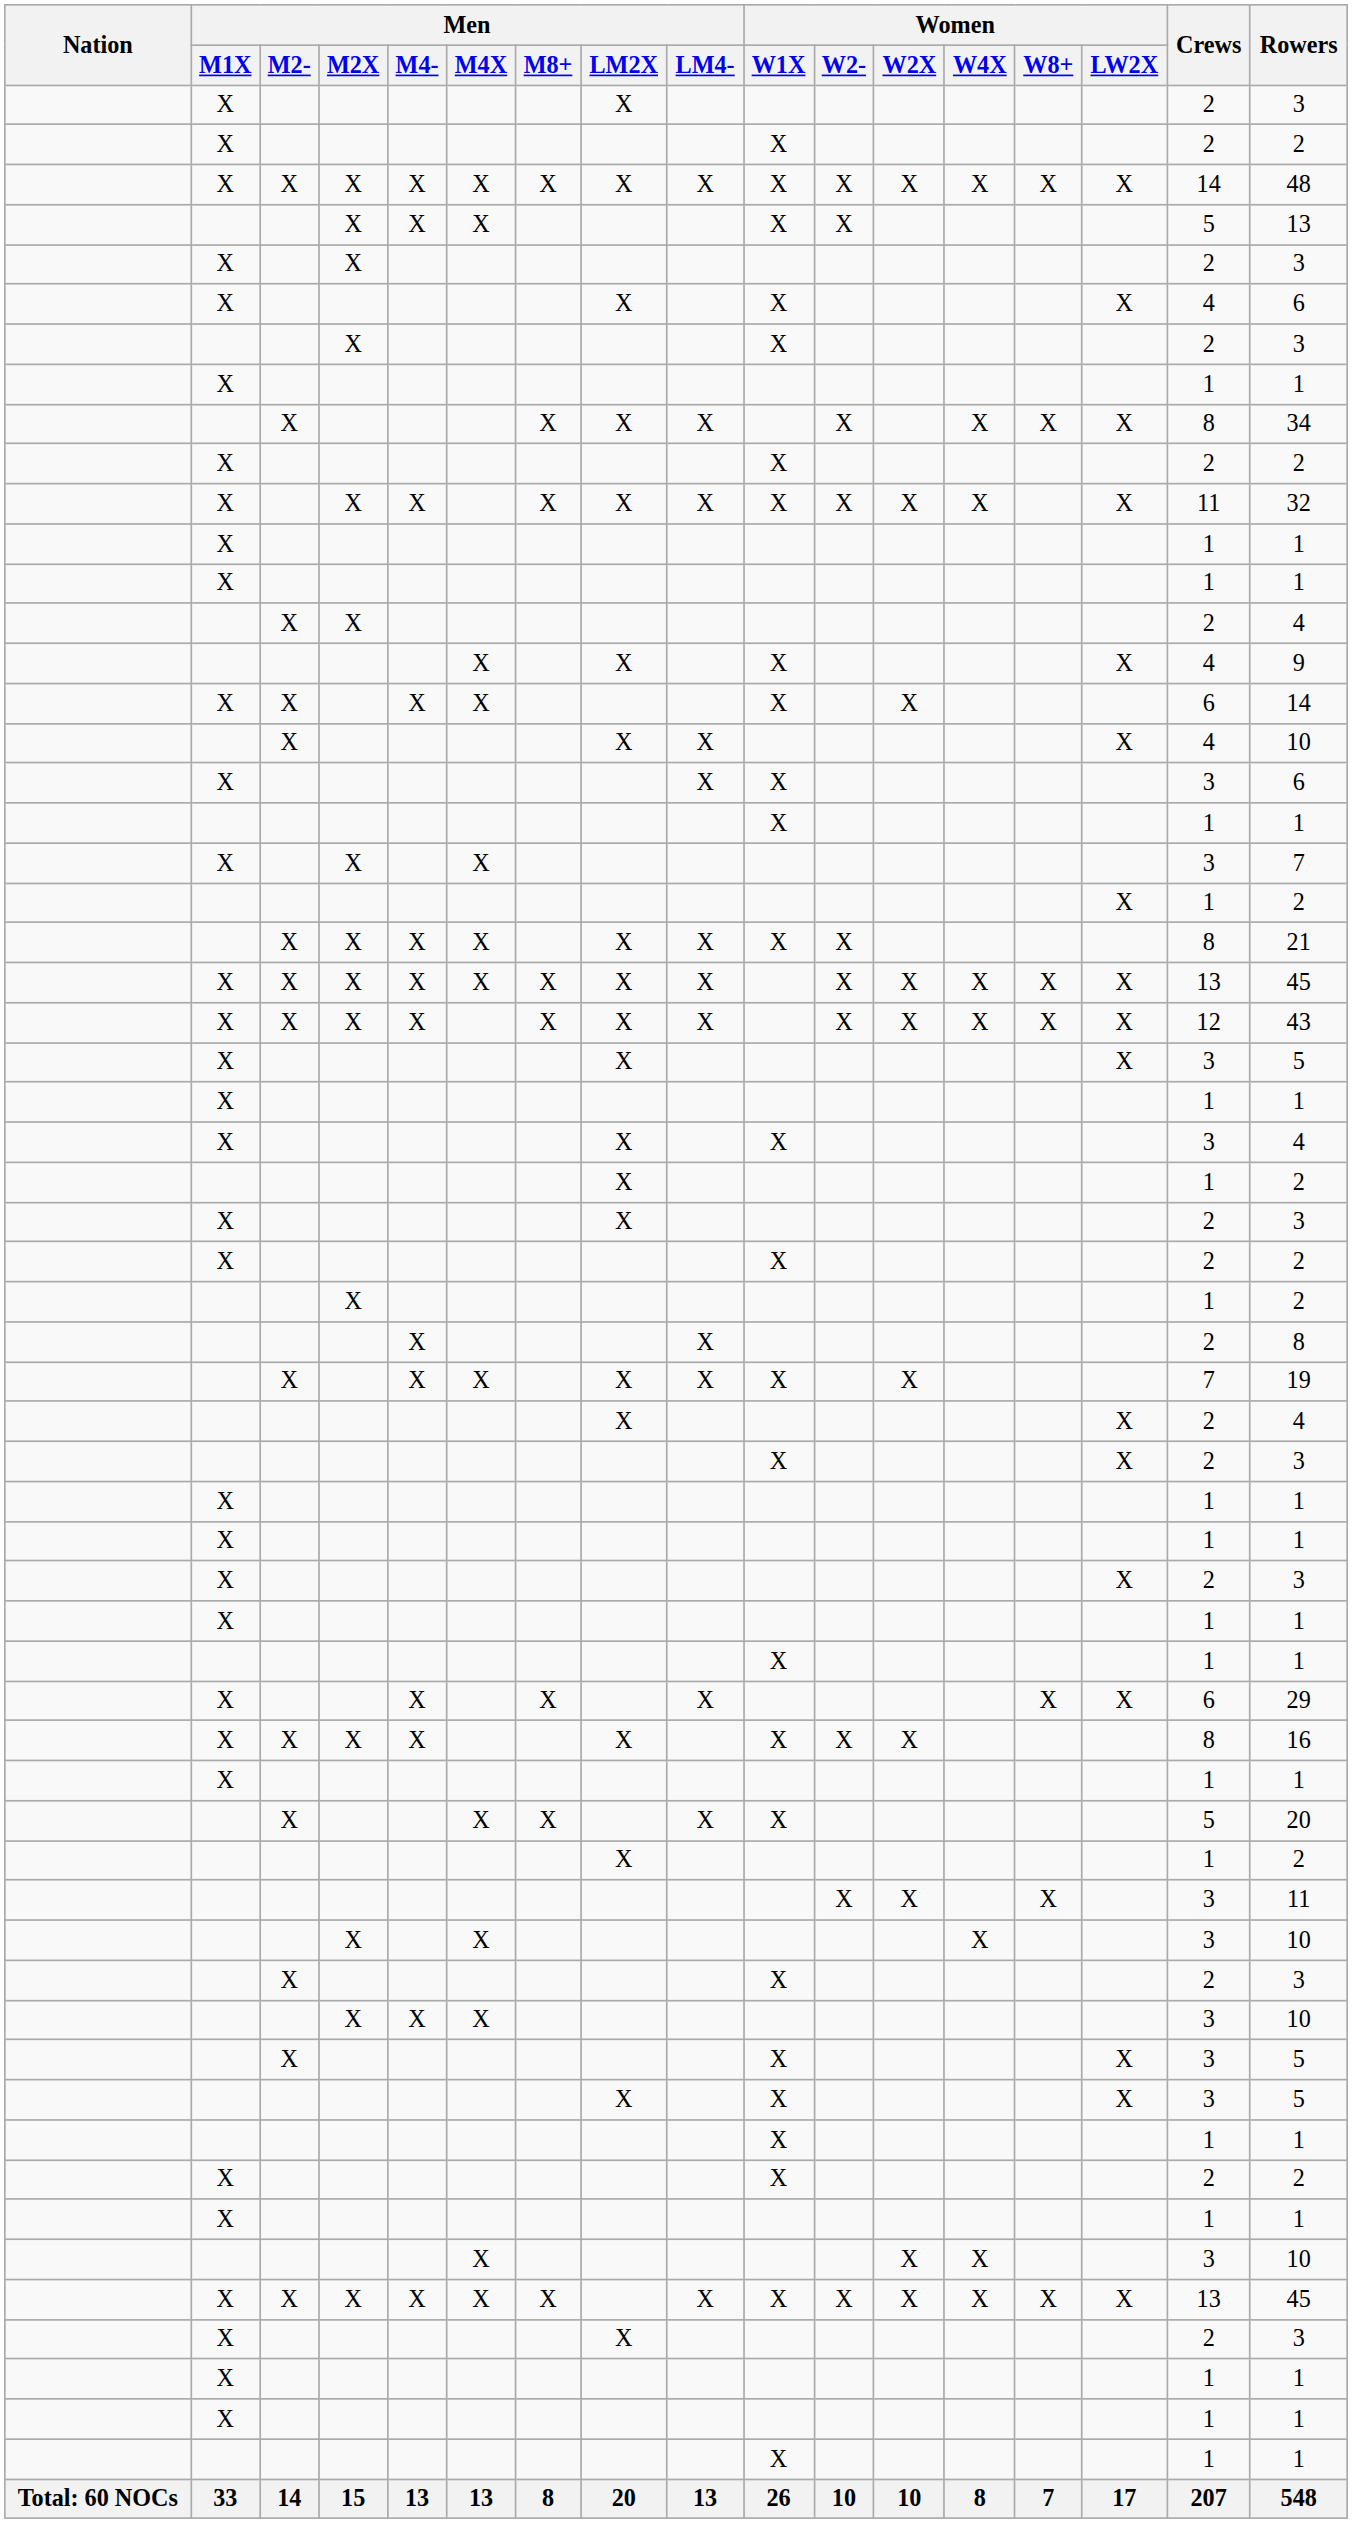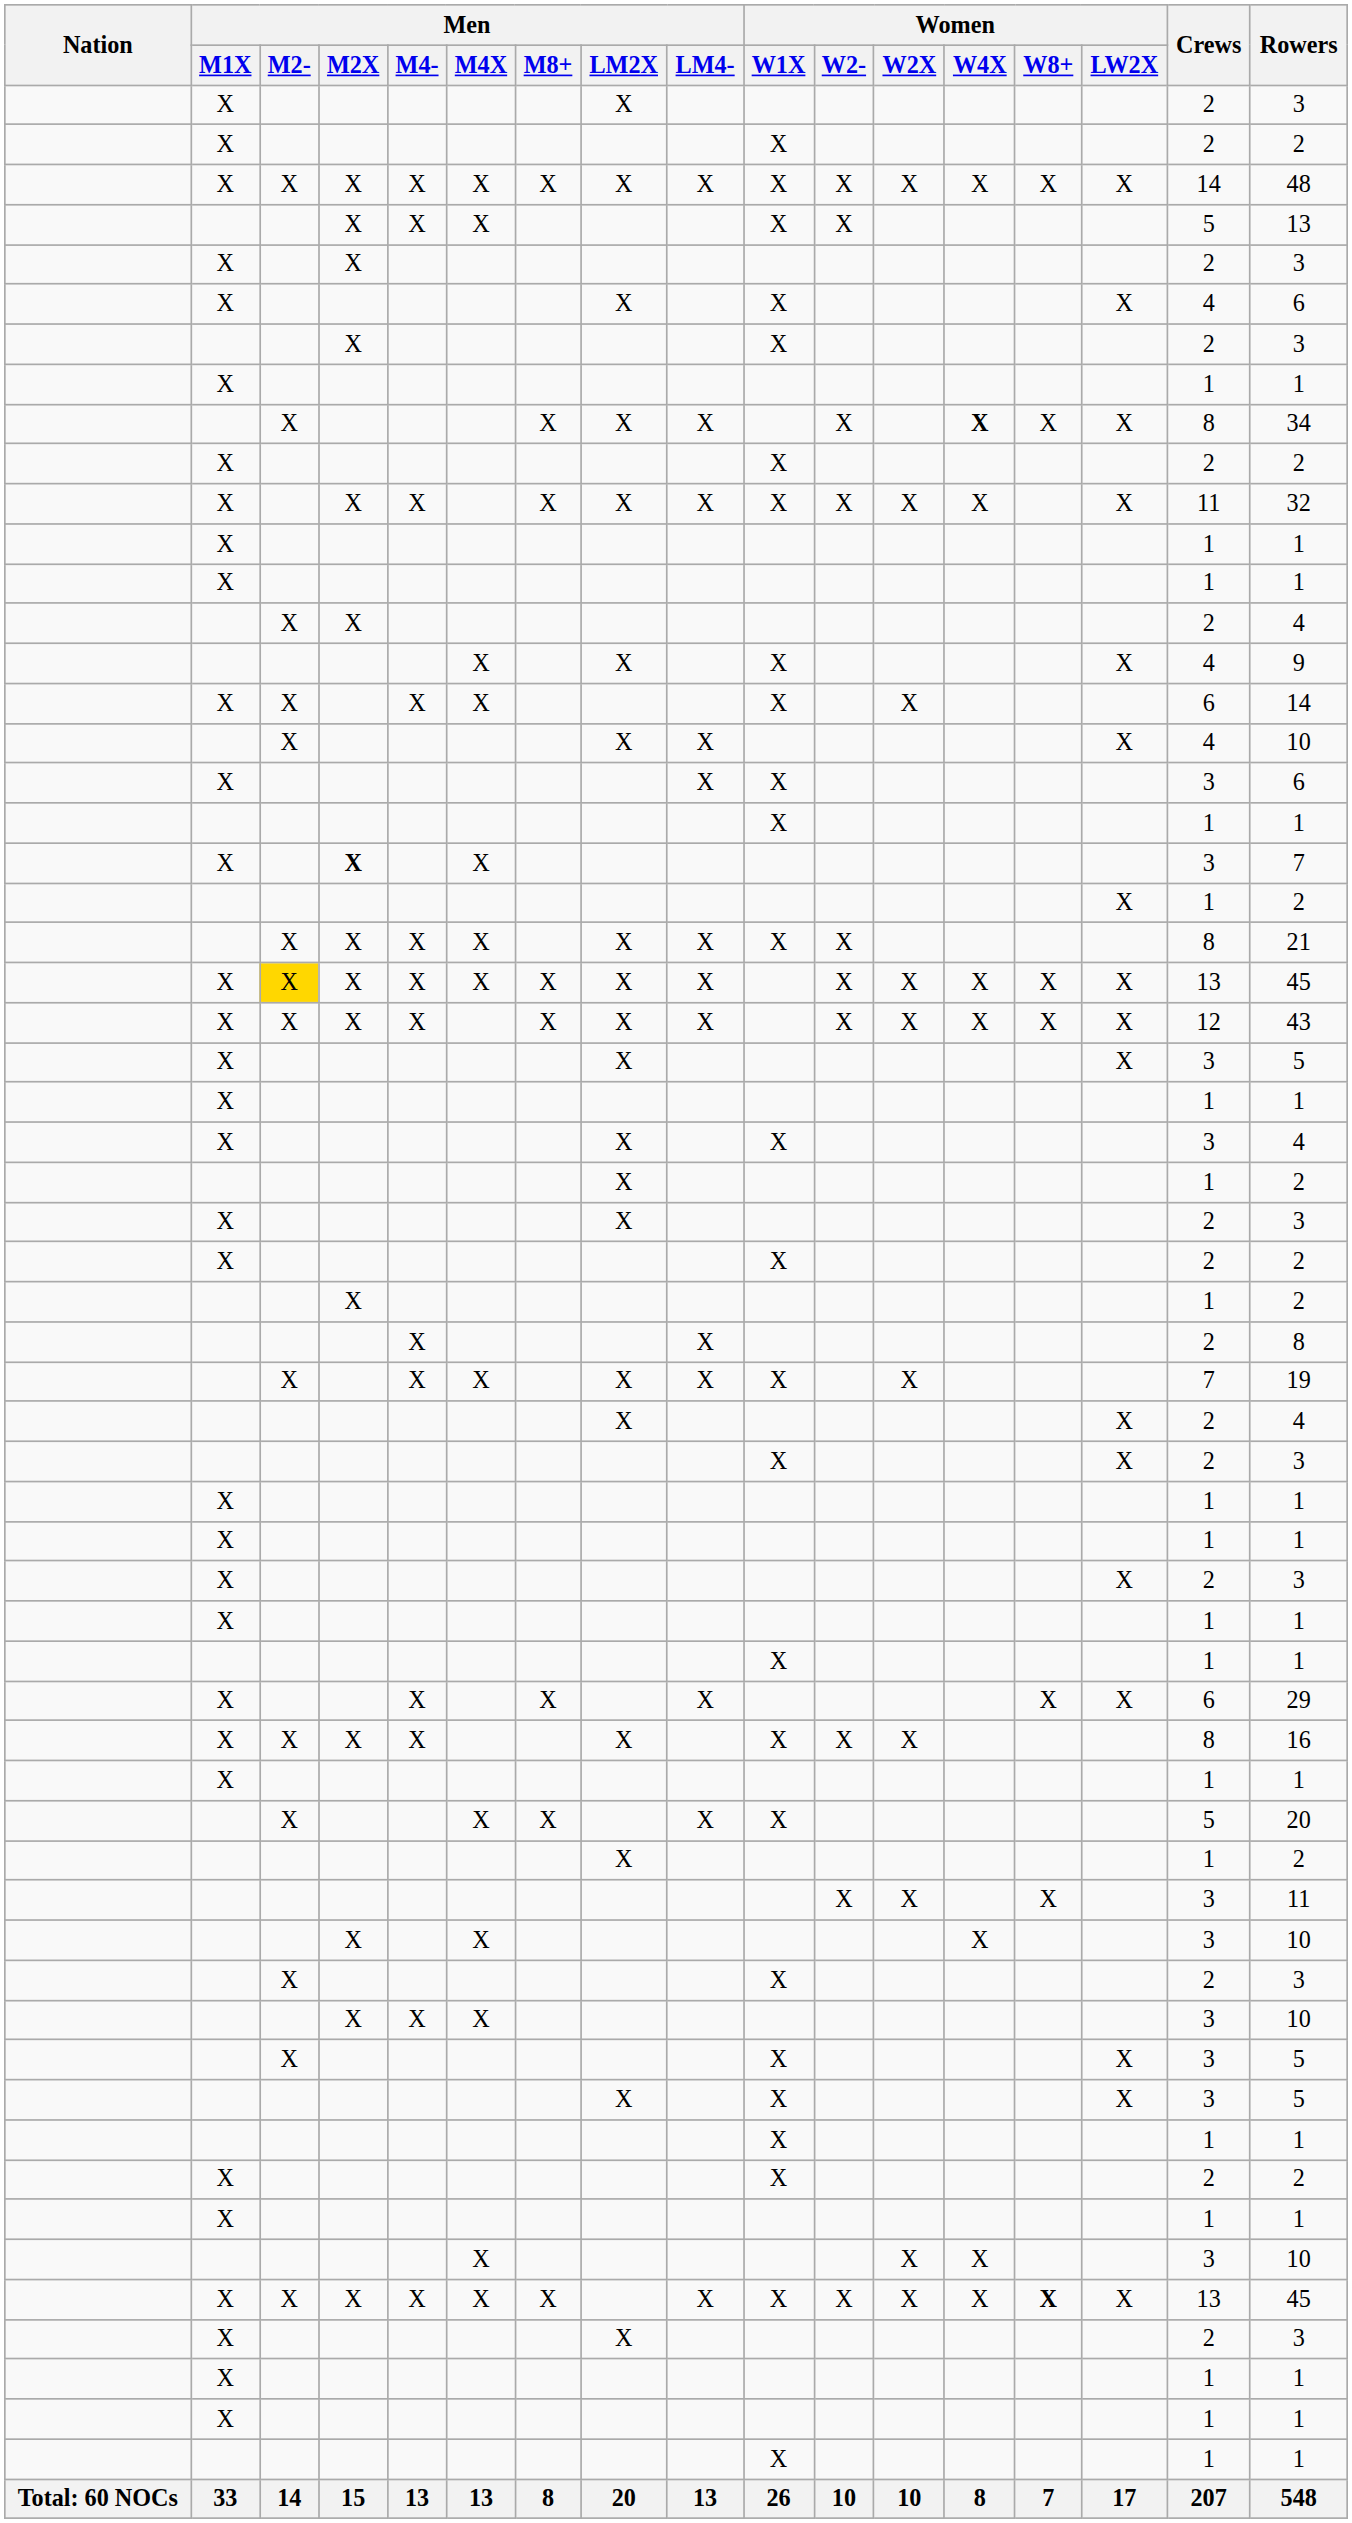(980, 423) normal -> (980, 423) bold
(353, 862) normal -> (353, 862) bold
(289, 982) no background -> (289, 982) gold background
(1048, 2299) normal -> (1048, 2299) bold
